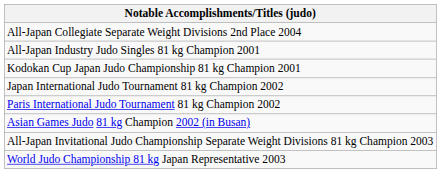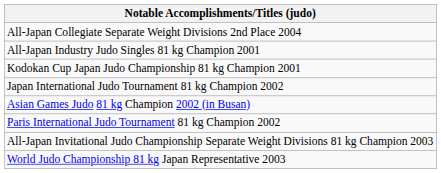(144, 104) Paris International Judo Tournament 81 kg Champion 2002 -> (129, 104) Asian Games Judo 81 kg Champion 2002 (in Busan)
(129, 123) Asian Games Judo 81 kg Champion 2002 (in Busan) -> (144, 123) Paris International Judo Tournament 81 kg Champion 2002
